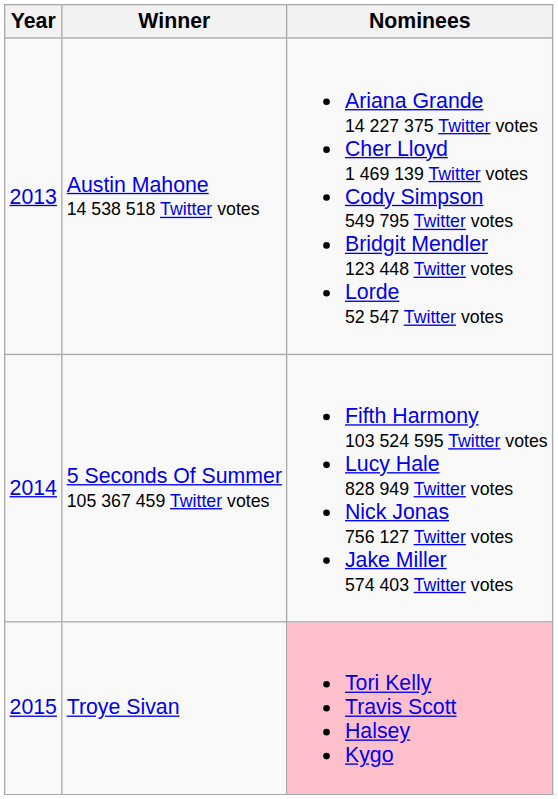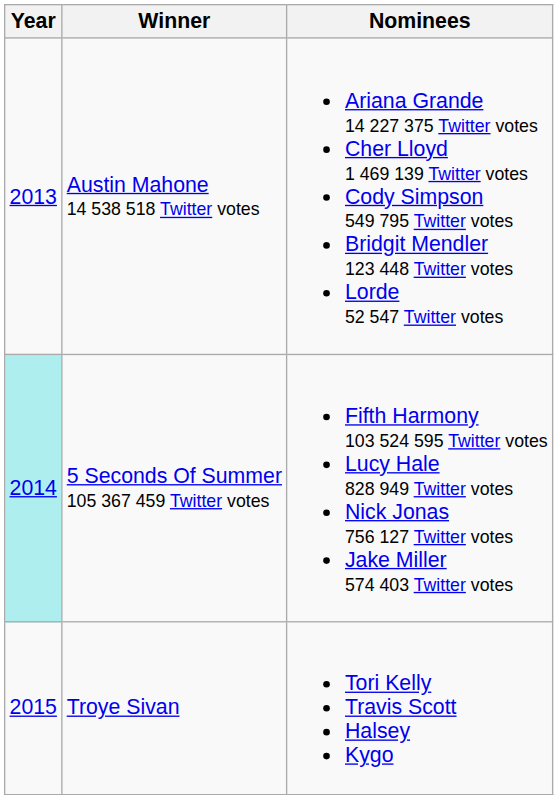(33, 487) no background -> (33, 487) paleturquoise background
(420, 720) pink background -> (420, 720) no background
